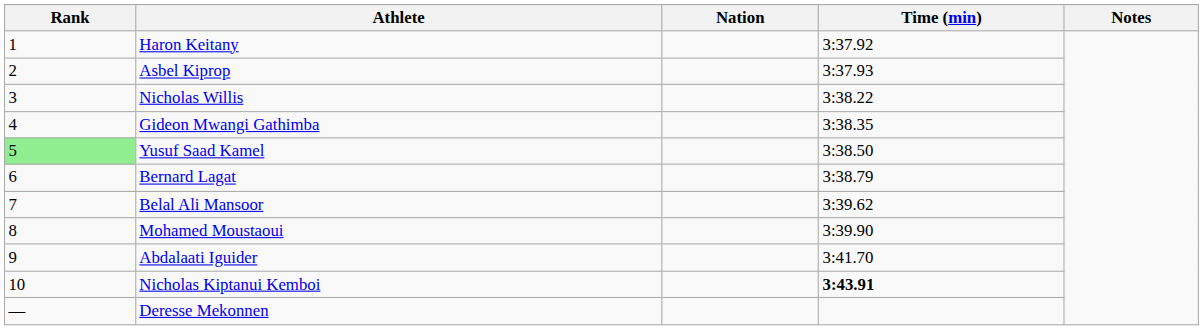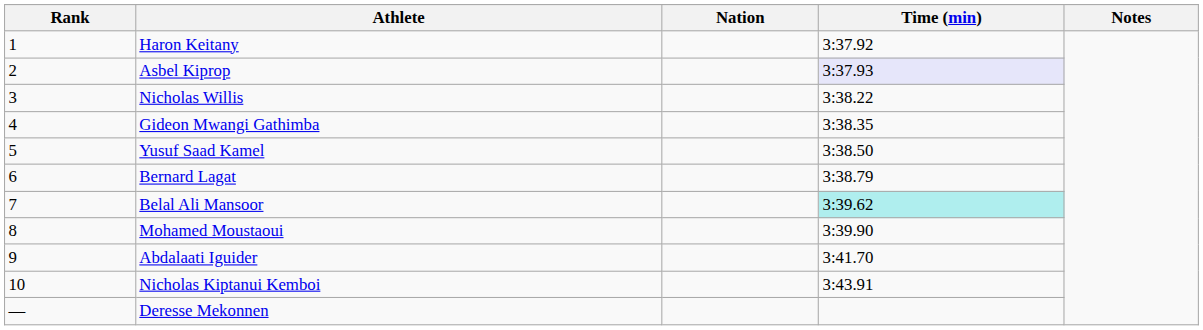(848, 71) no background -> (848, 71) lavender background
(13, 151) lightgreen background -> (13, 151) no background
(848, 204) no background -> (848, 204) paleturquoise background
(848, 284) bold -> (848, 284) normal
